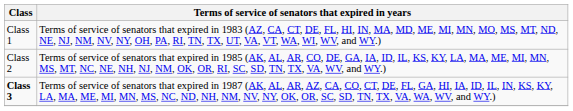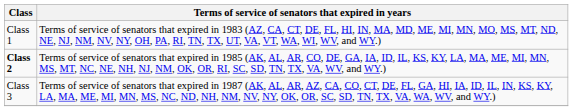(18, 63) normal -> (19, 63) bold
(19, 91) bold -> (18, 91) normal
